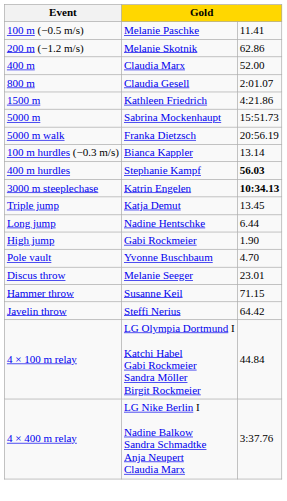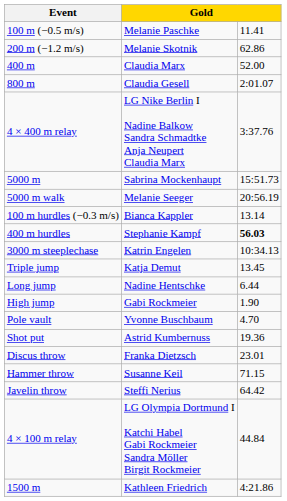rows swapped: (24, 100) <-> (42, 439)
(160, 135) Franka Dietzsch -> (158, 197) Melanie Seeger
(260, 188) bold -> (259, 250) normal
+ row: (25, 337)
(158, 275) Melanie Seeger -> (160, 355) Franka Dietzsch
